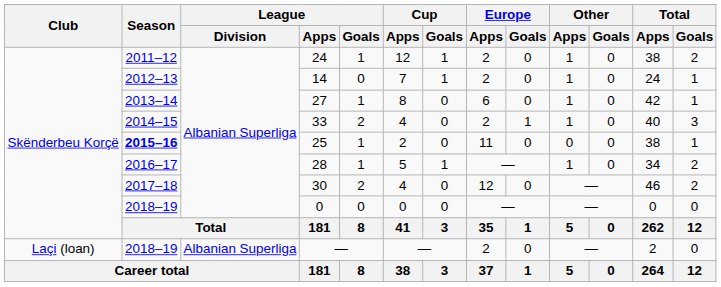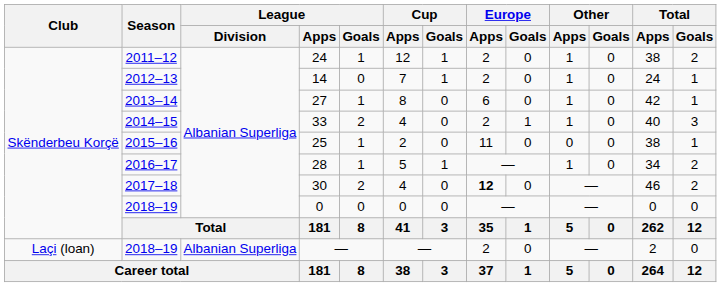(151, 143) bold -> (151, 143) normal
(486, 185) normal -> (486, 185) bold
